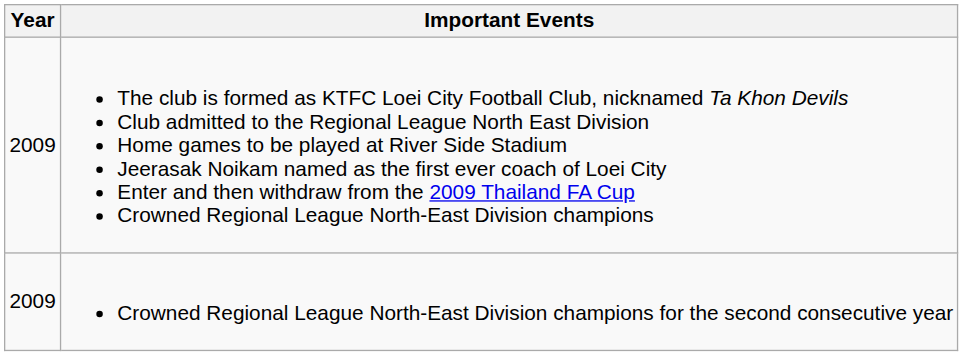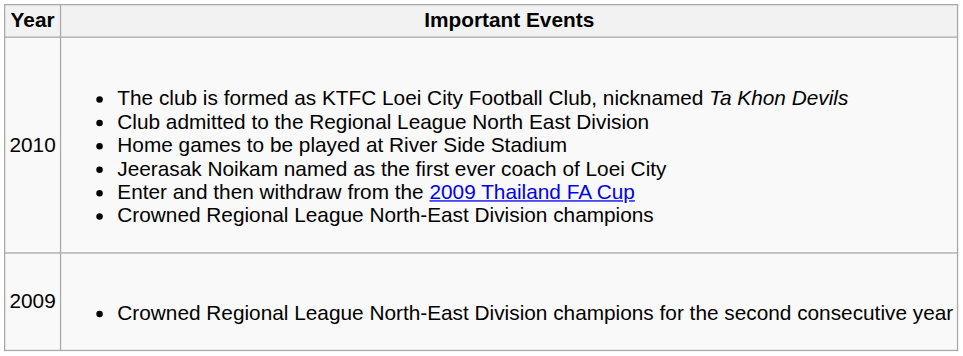(33, 144) 2009 -> (33, 144) 2010
